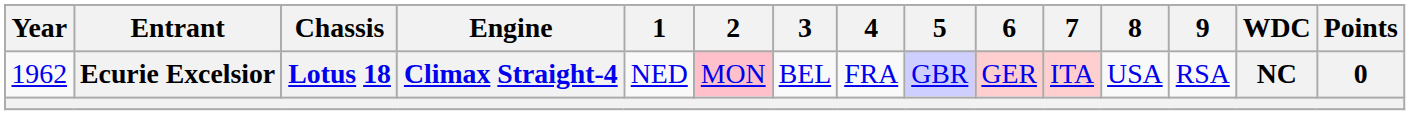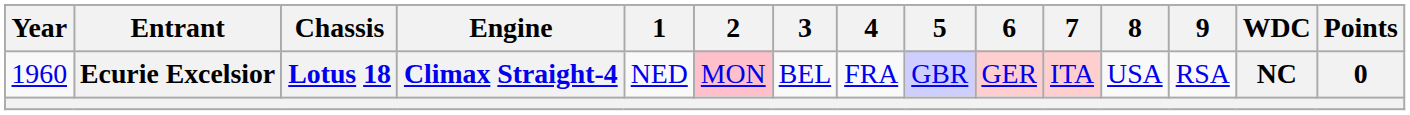(39, 73) 1962 -> (39, 73) 1960
